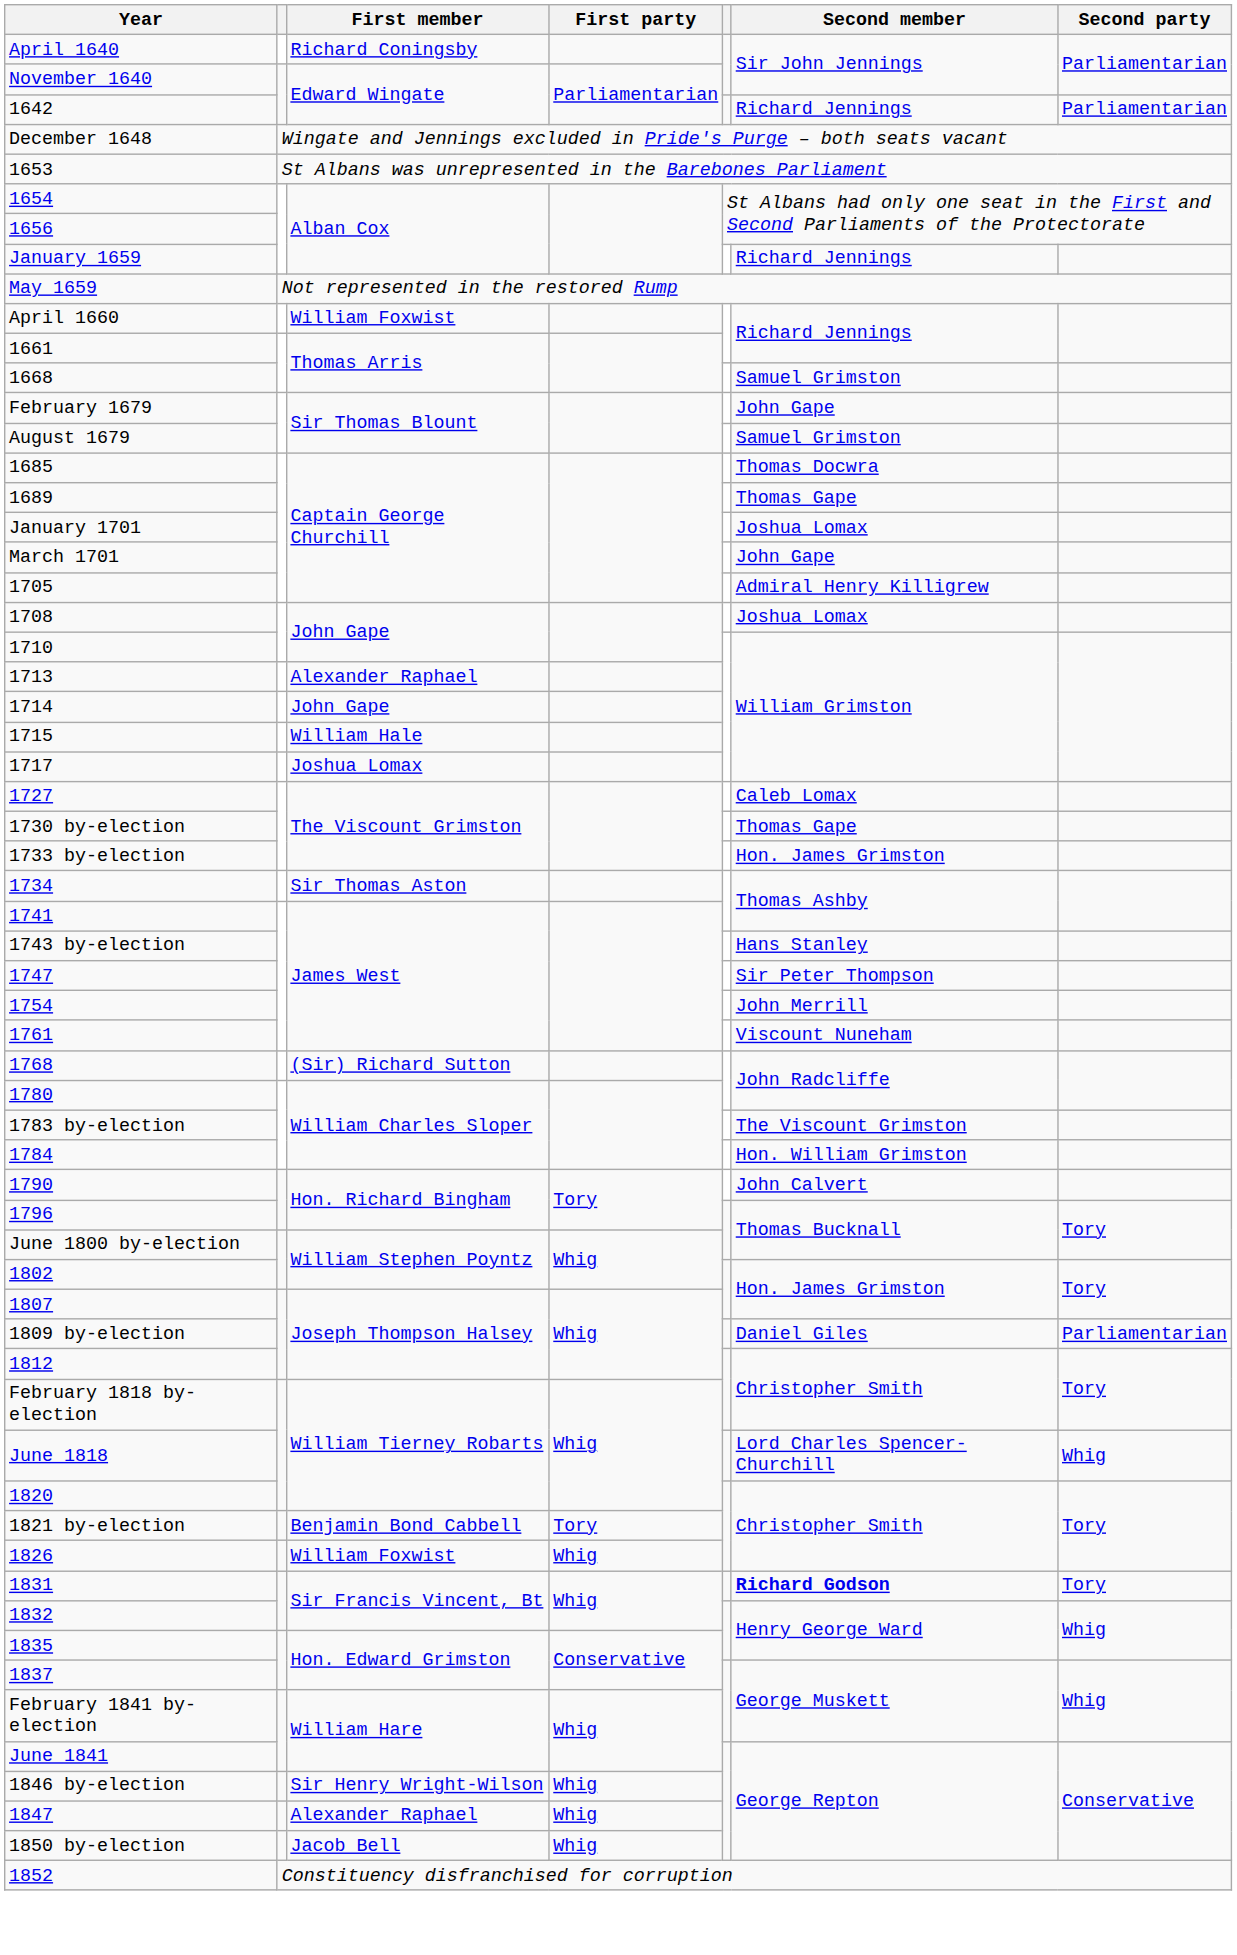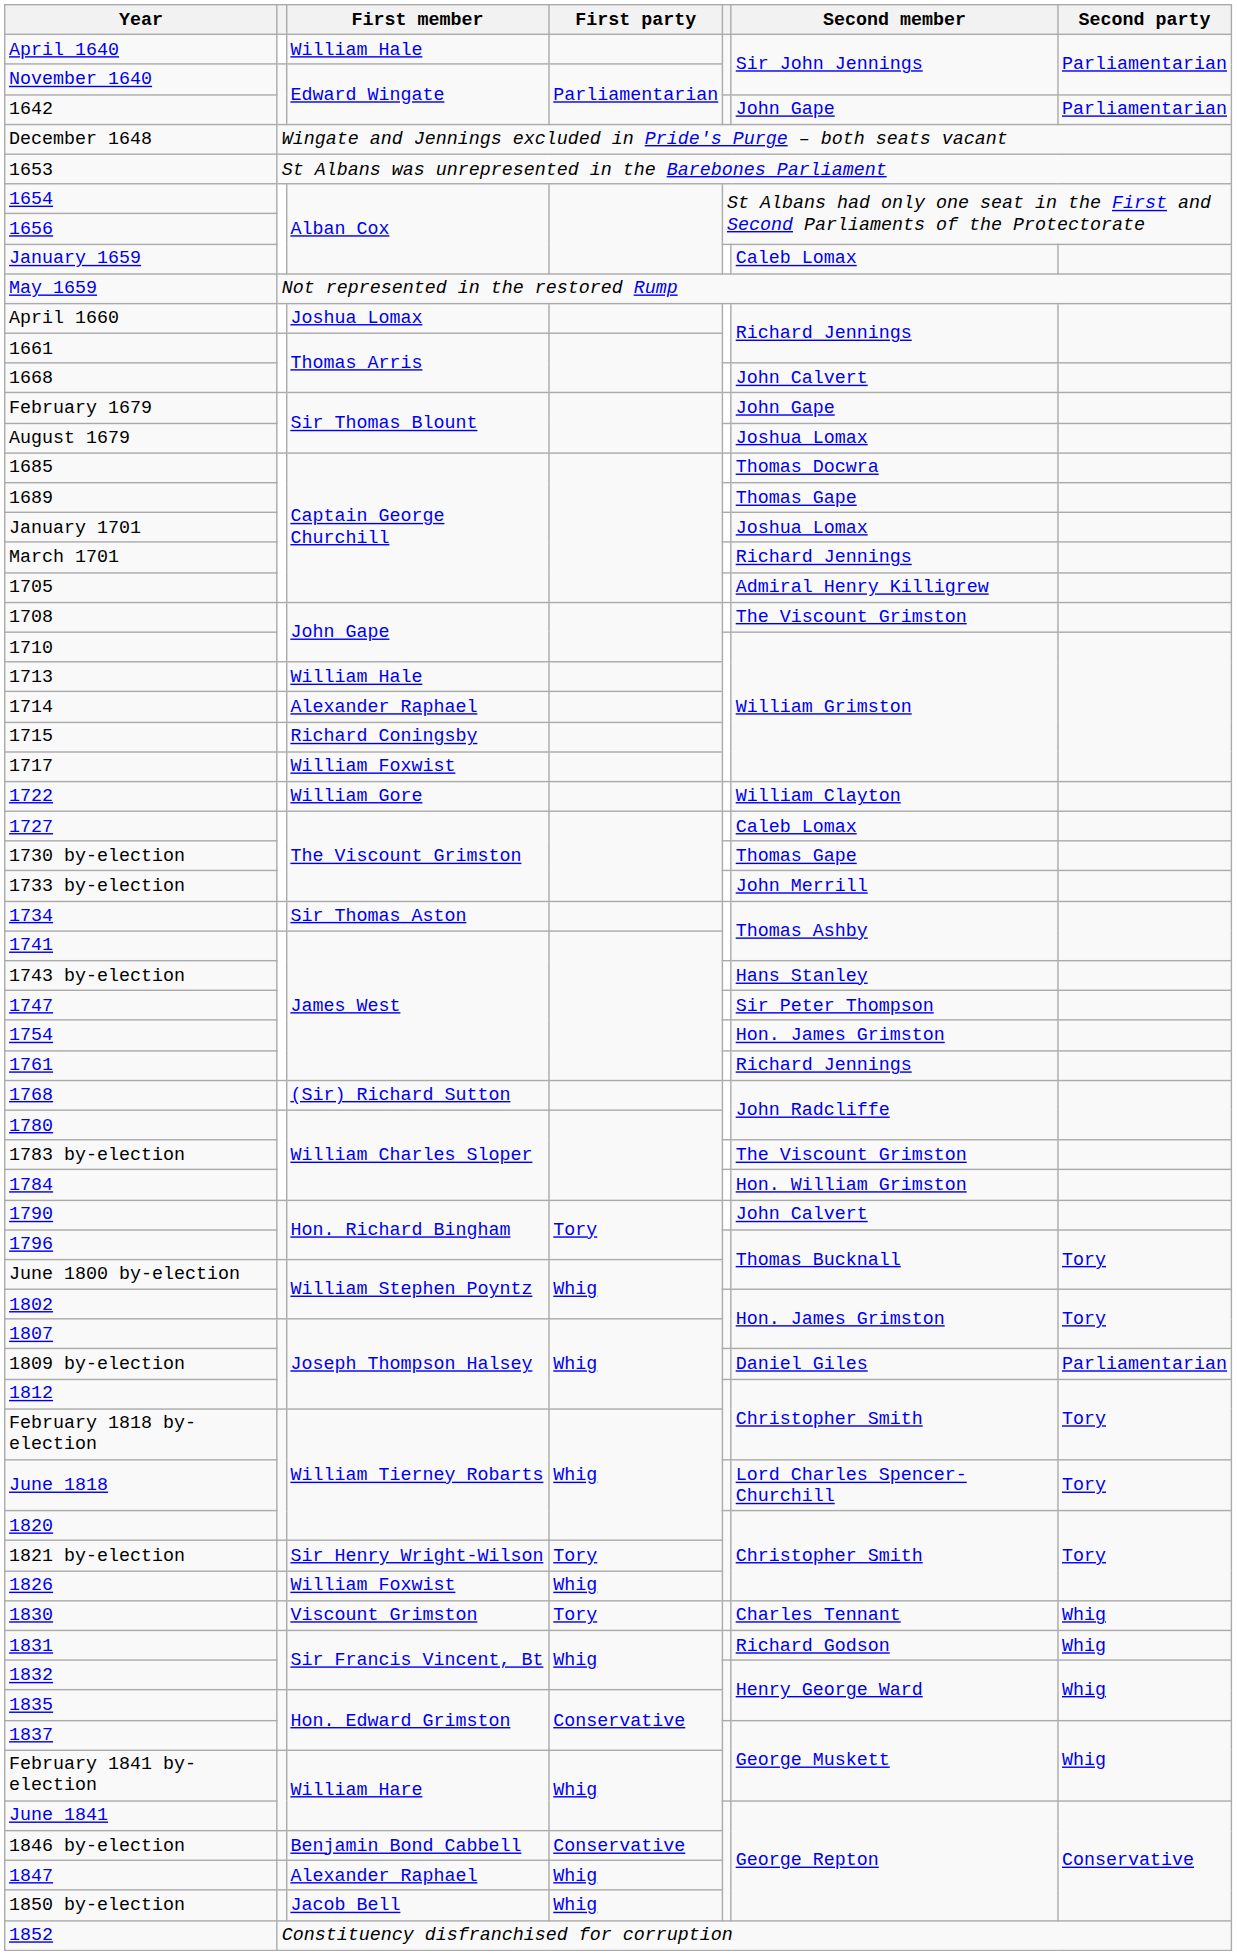(384, 50) Richard Coningsby -> (356, 50) William Hale
(824, 109) Richard Jennings -> (785, 109) John Gape
(824, 259) Richard Jennings -> (796, 259) Caleb Lomax
(373, 318) William Foxwist -> (356, 318) Joshua Lomax
(818, 378) Samuel Grimston -> (802, 378) John Calvert
(818, 438) Samuel Grimston -> (802, 438) Joshua Lomax
(785, 557) John Gape -> (824, 557) Richard Jennings
(802, 617) Joshua Lomax -> (851, 617) The Viscount Grimston
(384, 677) Alexander Raphael -> (356, 677) William Hale
(340, 707) John Gape -> (384, 707) Alexander Raphael
(356, 737) William Hale -> (384, 737) Richard Coningsby
(356, 767) Joshua Lomax -> (373, 767) William Foxwist
+ row: (31, 796)
(840, 856) Hon. James Grimston -> (802, 886) John Merrill
(802, 1005) John Merrill -> (840, 1035) Hon. James Grimston
(824, 1035) Viscount Nuneham -> (824, 1065) Richard Jennings
(1084, 1455) Whig -> (1084, 1485) Tory
(406, 1526) Benjamin Bond Cabbell -> (417, 1556) Sir Henry Wright-Wilson
+ row: (31, 1615)
(813, 1586) bold -> (813, 1645) normal
(1084, 1586) Tory -> (1084, 1645) Whig
(417, 1786) Sir Henry Wright-Wilson -> (406, 1846) Benjamin Bond Cabbell
(575, 1786) Whig -> (619, 1846) Conservative
